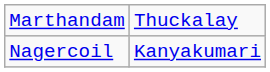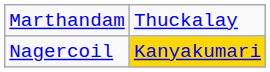(197, 52) no background -> (197, 52) gold background
